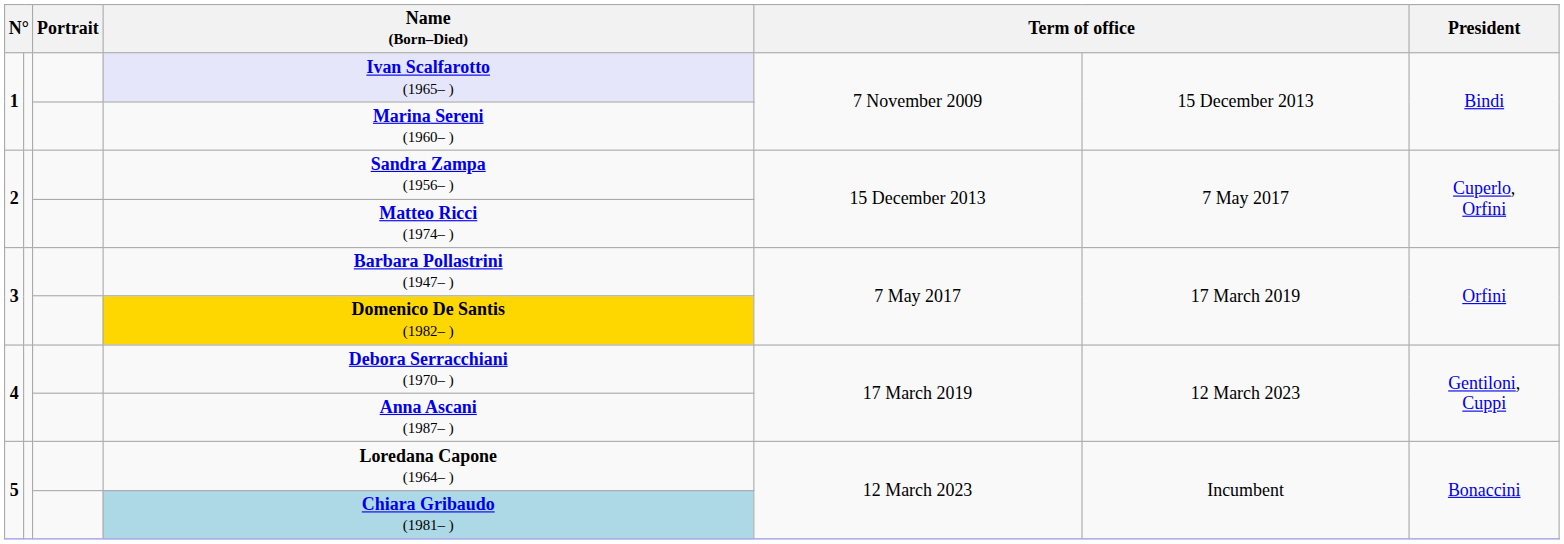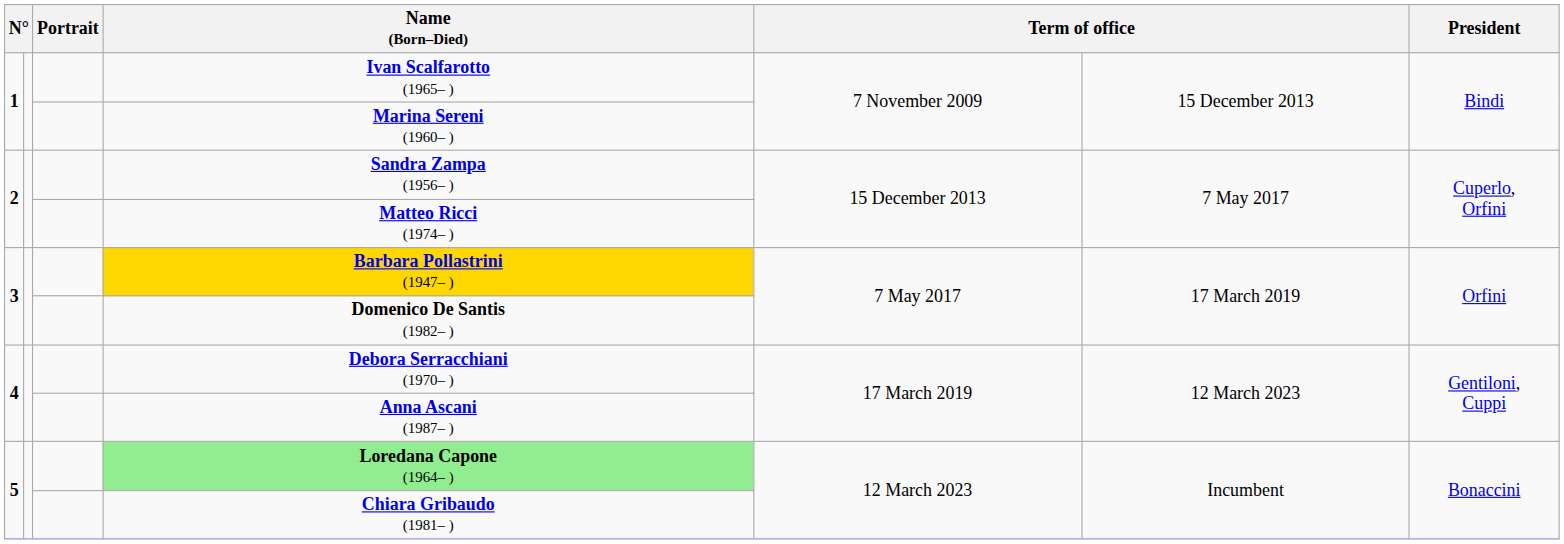(428, 77) lavender background -> (428, 77) no background
(428, 271) no background -> (428, 271) gold background
(428, 320) gold background -> (428, 320) no background
(428, 466) no background -> (428, 466) lightgreen background
(428, 514) lightblue background -> (428, 514) no background
